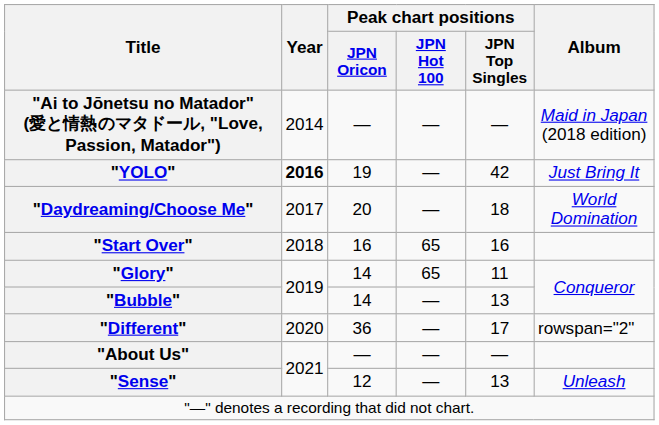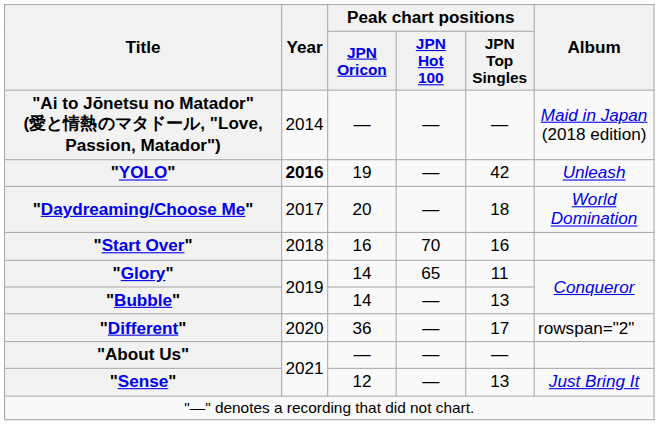(594, 172) Just Bring It -> (594, 172) Unleash
(431, 246) 65 -> (431, 246) 70
(594, 382) Unleash -> (594, 382) Just Bring It
